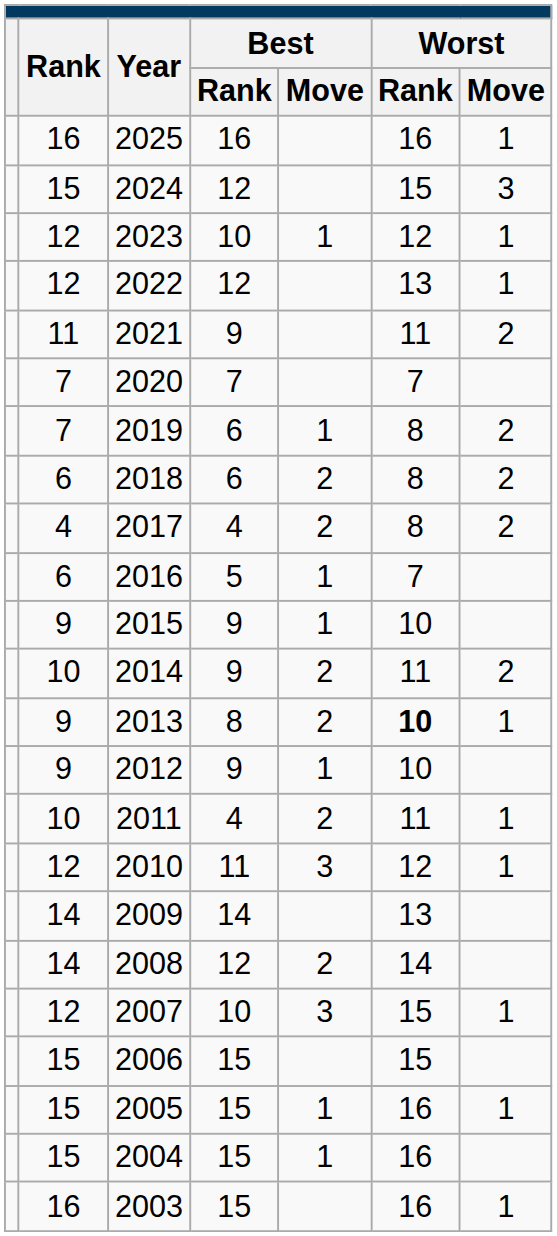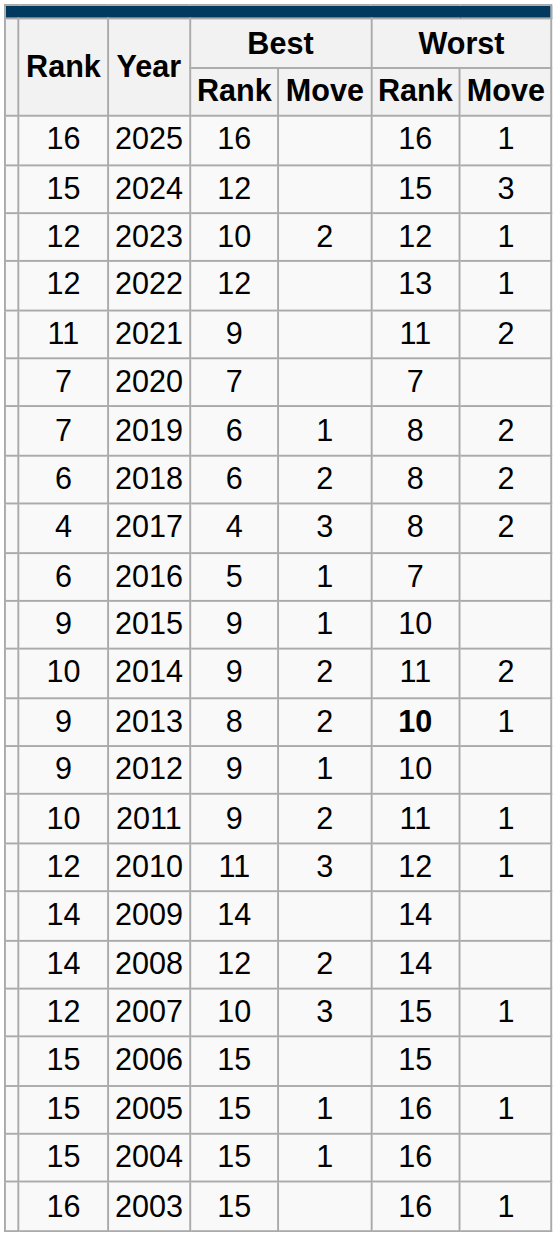(325, 236) 1 -> (325, 236) 2
(325, 527) 2 -> (325, 527) 3
(234, 818) 4 -> (234, 818) 9
(415, 915) 13 -> (415, 915) 14
